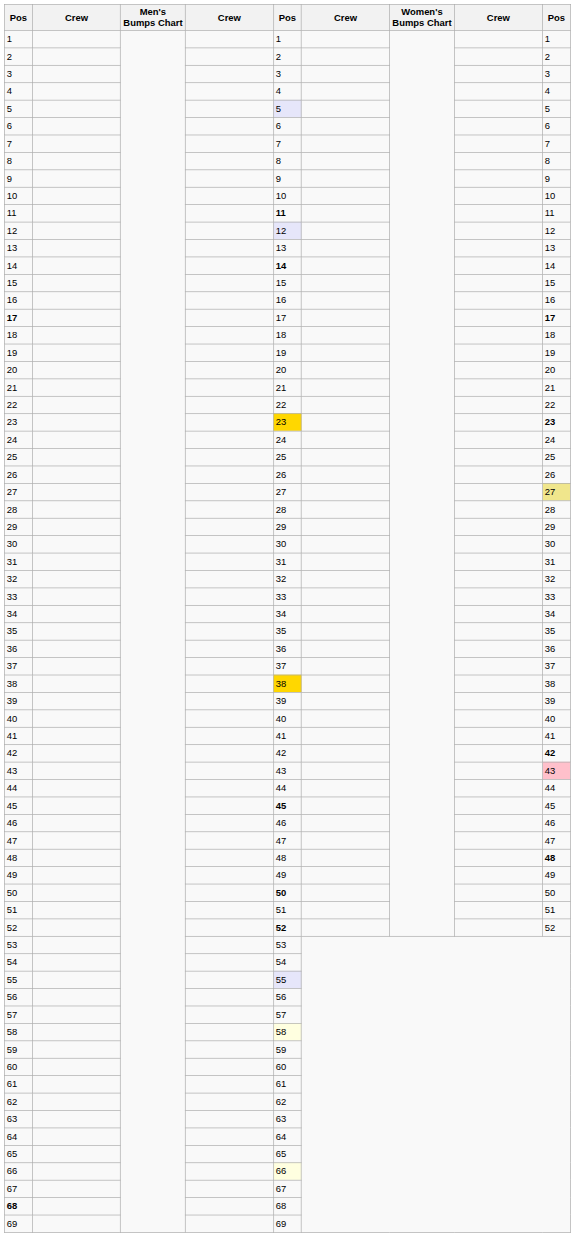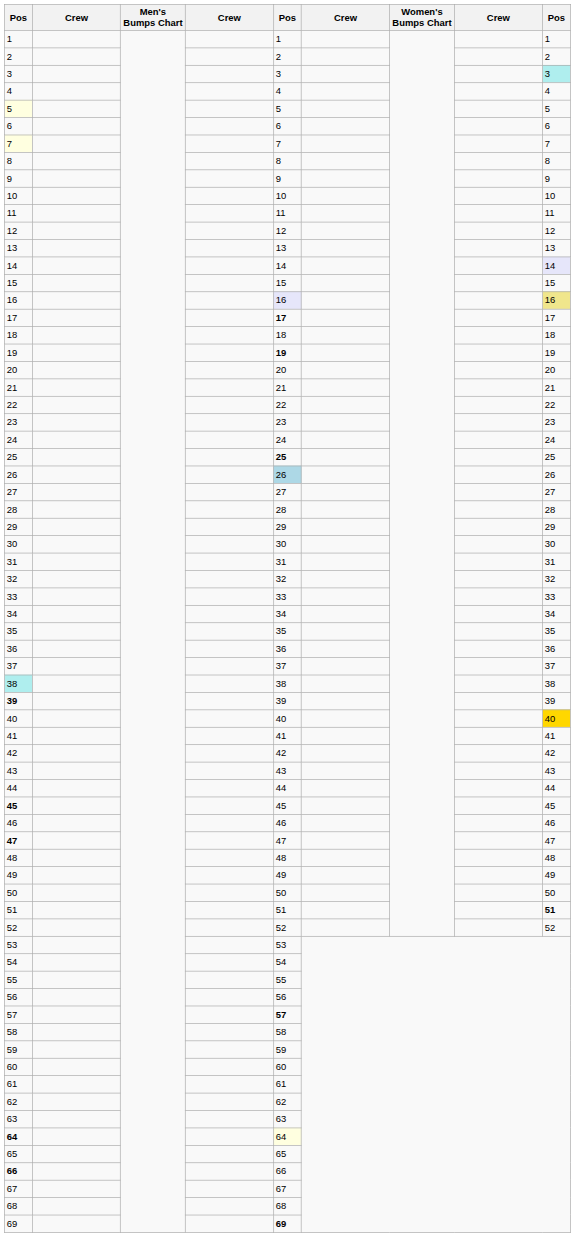(547, 74) no background -> (547, 74) paleturquoise background
(9, 109) no background -> (9, 109) lightyellow background
(278, 109) lavender background -> (278, 109) no background
(9, 143) no background -> (9, 143) lightyellow background
(281, 213) bold -> (281, 213) normal
(281, 231) lavender background -> (281, 231) no background
(281, 265) bold -> (281, 265) normal
(550, 265) no background -> (550, 265) lavender background
(281, 300) no background -> (281, 300) lavender background
(550, 300) no background -> (550, 300) khaki background
(12, 318) bold -> (12, 318) normal
(281, 318) normal -> (281, 318) bold
(550, 318) bold -> (550, 318) normal
(281, 352) normal -> (281, 352) bold
(281, 422) gold background -> (281, 422) no background
(550, 422) bold -> (550, 422) normal
(281, 457) normal -> (281, 457) bold
(281, 474) no background -> (281, 474) lightblue background
(550, 492) khaki background -> (550, 492) no background
(12, 683) no background -> (12, 683) paleturquoise background
(281, 683) gold background -> (281, 683) no background
(12, 701) normal -> (12, 701) bold
(550, 718) no background -> (550, 718) gold background
(550, 753) bold -> (550, 753) normal
(550, 771) pink background -> (550, 771) no background
(12, 805) normal -> (12, 805) bold
(281, 805) bold -> (281, 805) normal
(12, 840) normal -> (12, 840) bold
(550, 858) bold -> (550, 858) normal
(281, 893) bold -> (281, 893) normal
(550, 910) normal -> (550, 910) bold
(281, 927) bold -> (281, 927) normal
(281, 980) lavender background -> (281, 980) no background
(281, 1014) normal -> (281, 1014) bold
(281, 1032) lightyellow background -> (281, 1032) no background
(12, 1136) normal -> (12, 1136) bold
(281, 1136) no background -> (281, 1136) lightyellow background
(12, 1171) normal -> (12, 1171) bold
(281, 1171) lightyellow background -> (281, 1171) no background
(12, 1206) bold -> (12, 1206) normal
(281, 1223) normal -> (281, 1223) bold
